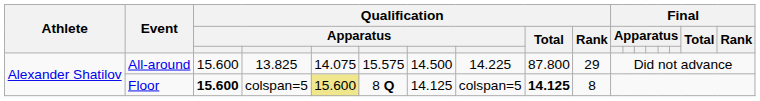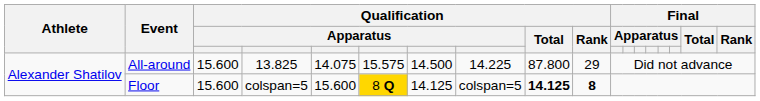(218, 85) bold -> (218, 85) normal
(335, 85) khaki background -> (335, 85) no background
(383, 85) no background -> (383, 85) gold background
(592, 85) normal -> (592, 85) bold
